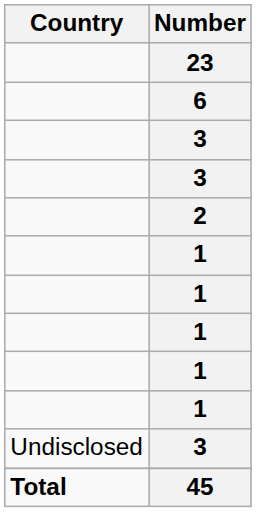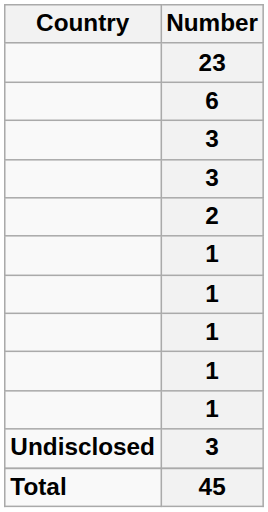(77, 448) normal -> (83, 448) bold
